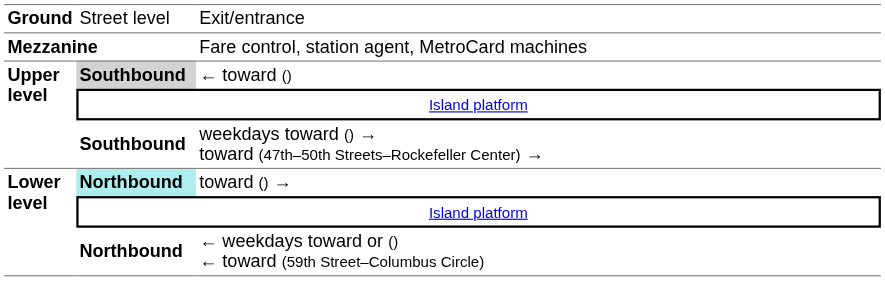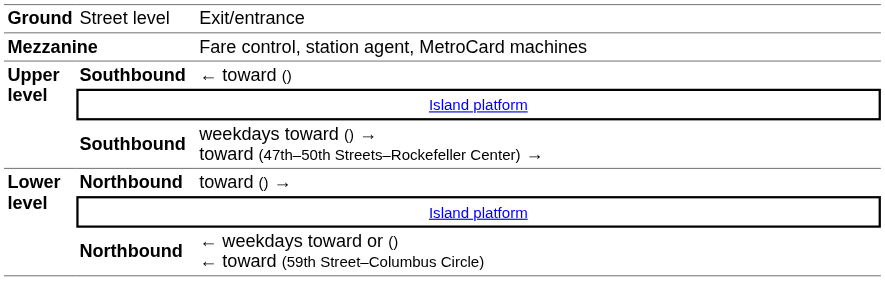(133, 75) lightgrey background -> (133, 75) no background
(131, 182) paleturquoise background -> (131, 182) no background
